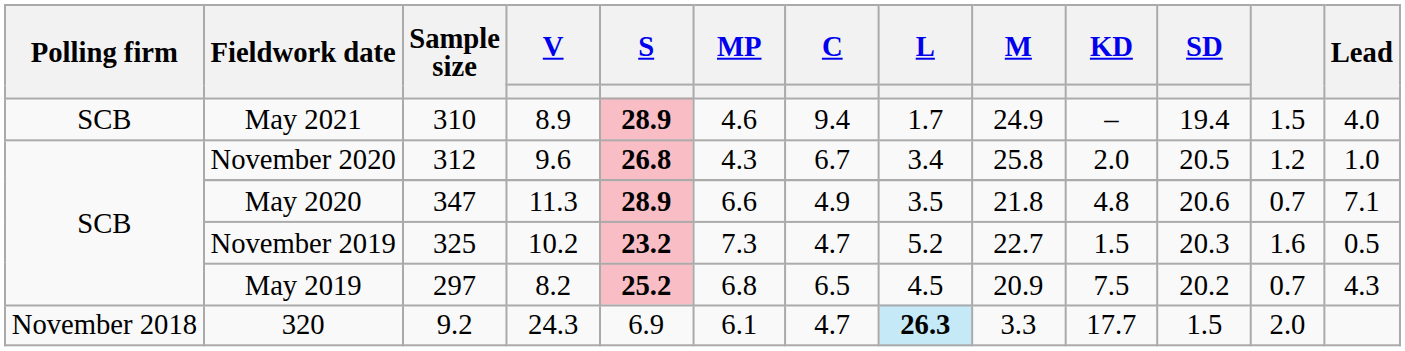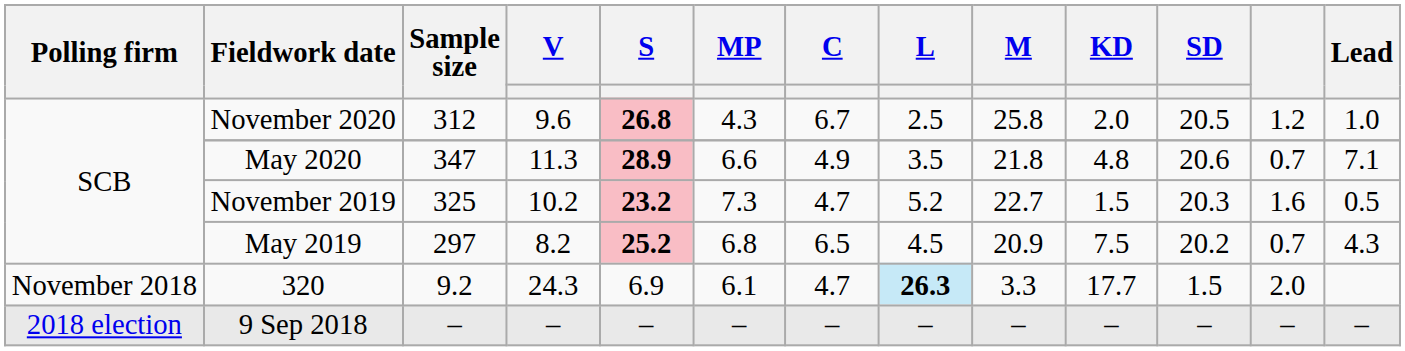- row: (303, 119)
(925, 160) 3.4 -> (925, 119) 2.5
+ row: (303, 326)
